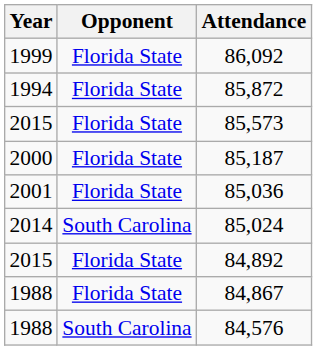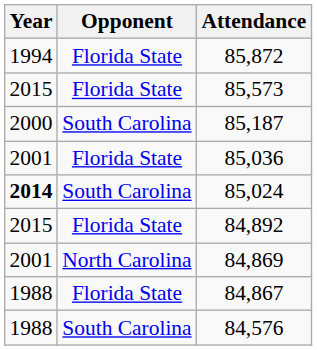- row: (254, 55)
(127, 157) Florida State -> (127, 123) South Carolina
(31, 225) normal -> (31, 191) bold
+ row: (254, 259)
